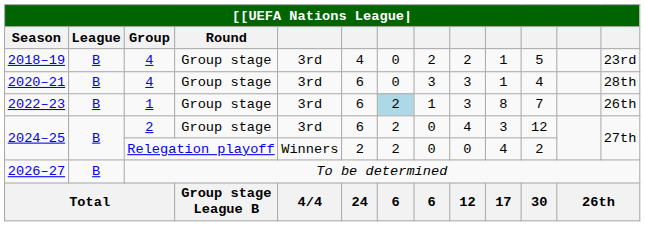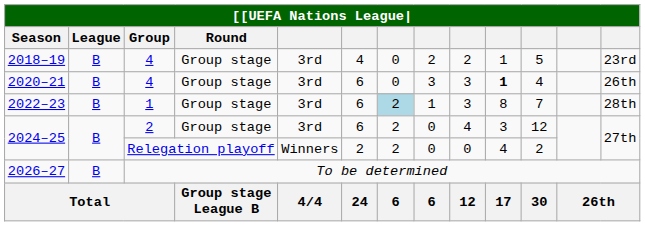(503, 82) normal -> (503, 82) bold
(620, 82) 28th -> (620, 82) 26th
(620, 105) 26th -> (620, 105) 28th
